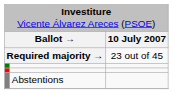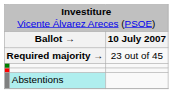(38, 80) no background -> (38, 80) paleturquoise background
